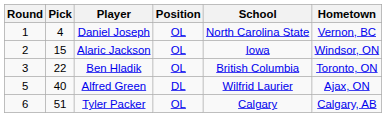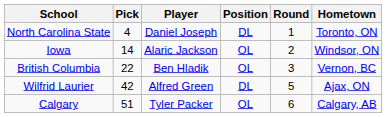columns swapped: (25, 14) <-> (258, 14)
(178, 32) OL -> (245, 32) DL
(347, 32) Vernon, BC -> (347, 32) Toronto, ON
(60, 50) 15 -> (127, 50) 14
(347, 68) Toronto, ON -> (347, 68) Vernon, BC
(60, 86) 40 -> (127, 86) 42
